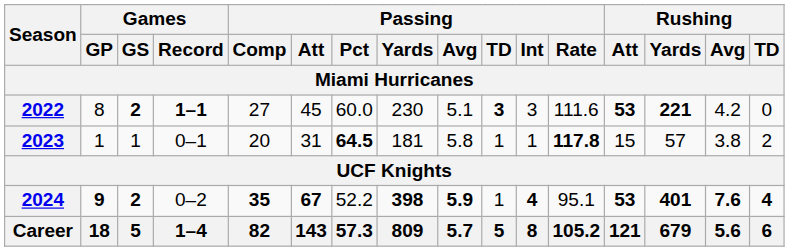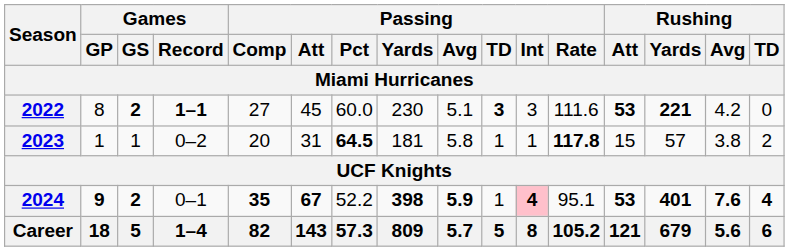(191, 140) 0–1 -> (191, 140) 0–2
(191, 200) 0–2 -> (191, 200) 0–1
(532, 200) no background -> (532, 200) pink background
